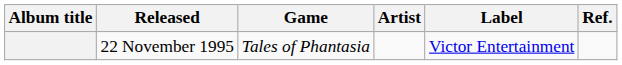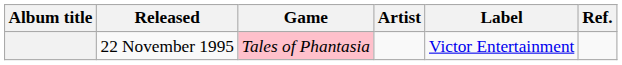(306, 45) no background -> (306, 45) pink background
